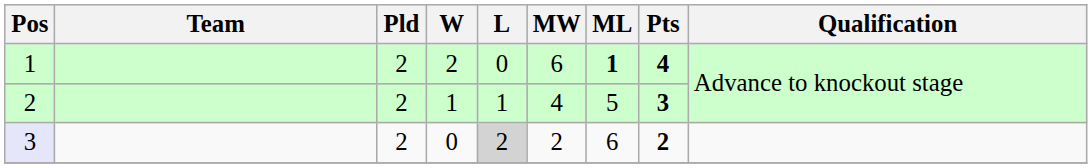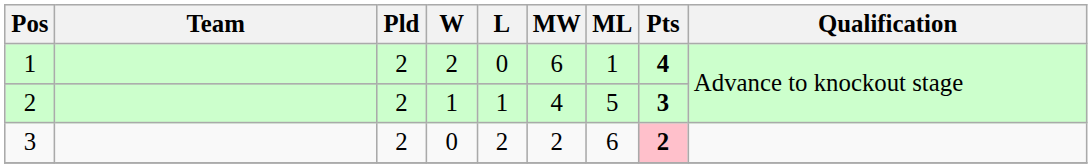(612, 63) bold -> (612, 63) normal
(30, 142) lavender background -> (30, 142) no background
(502, 142) lightgrey background -> (502, 142) no background
(663, 142) no background -> (663, 142) pink background
